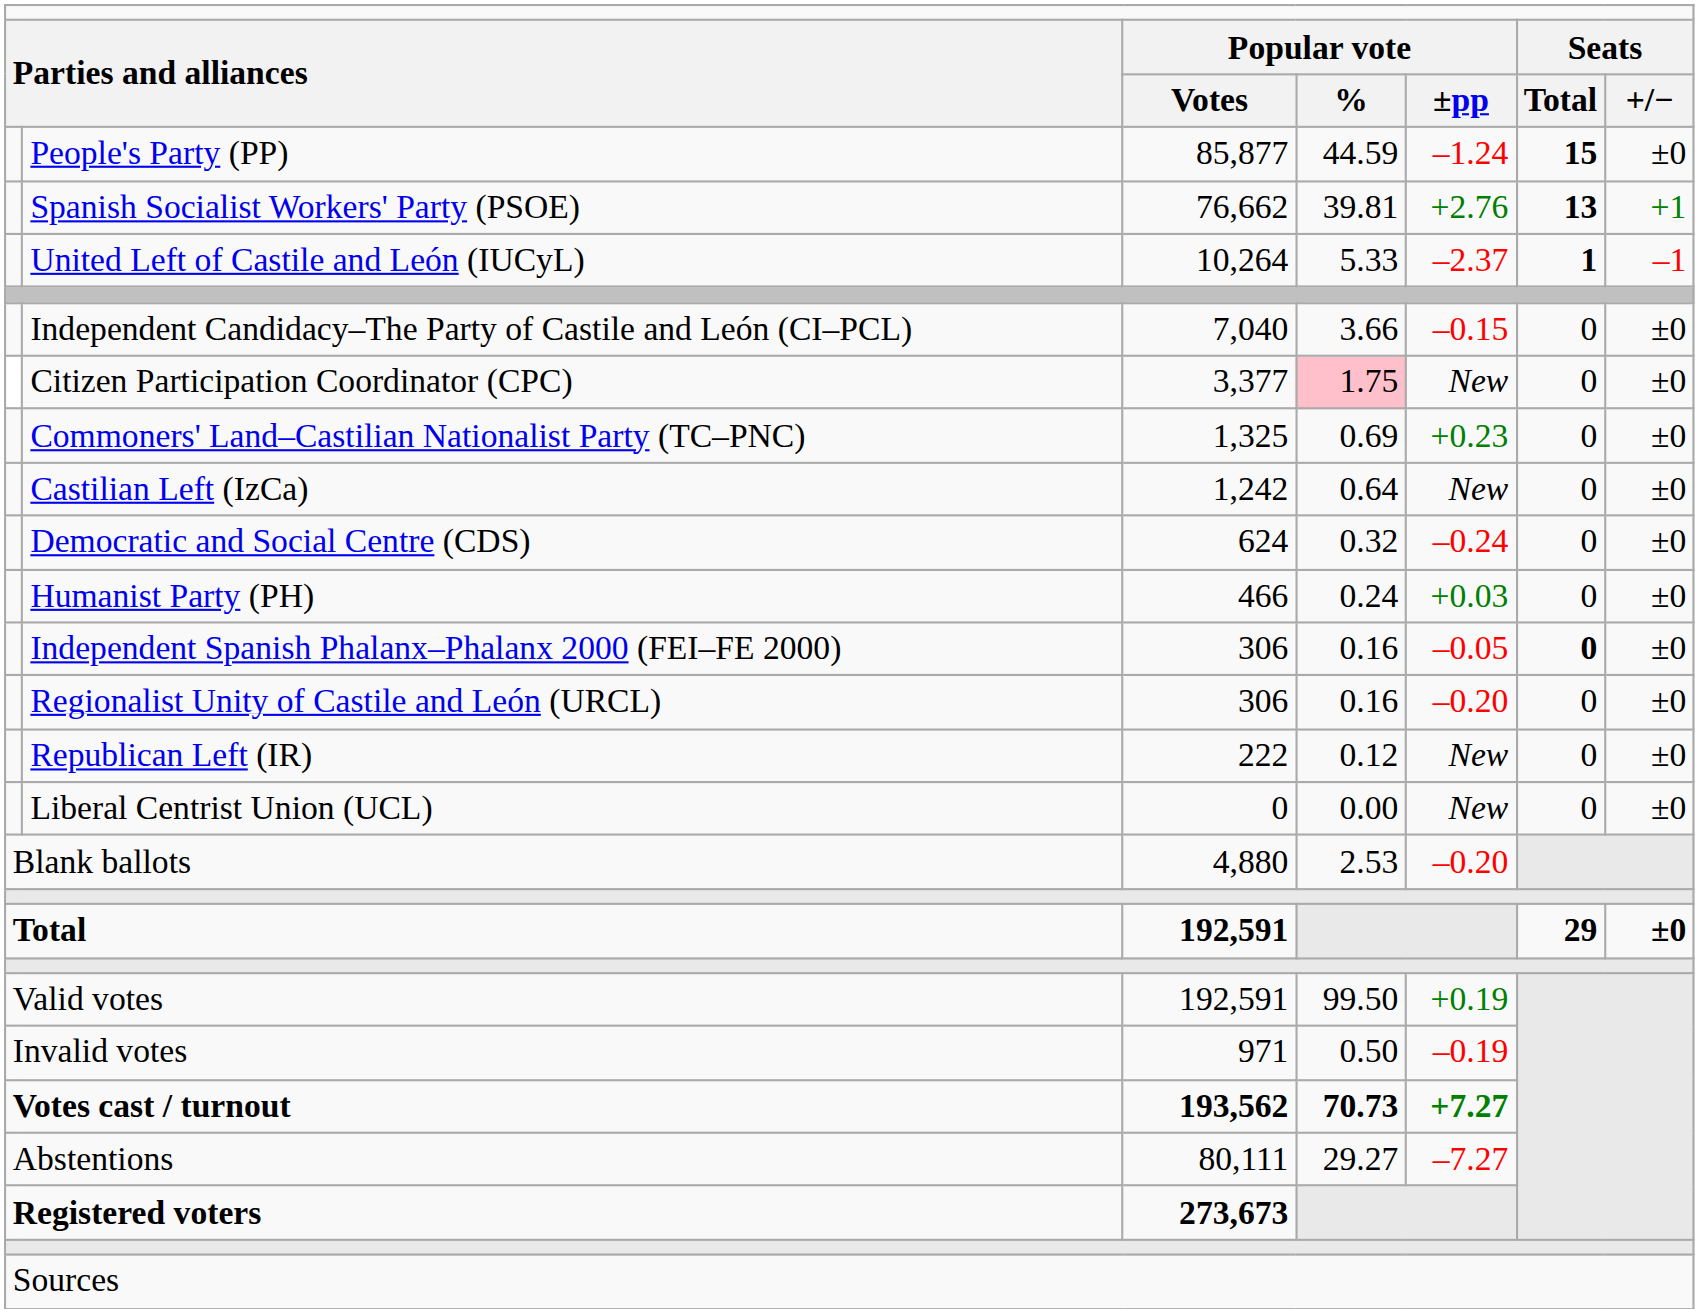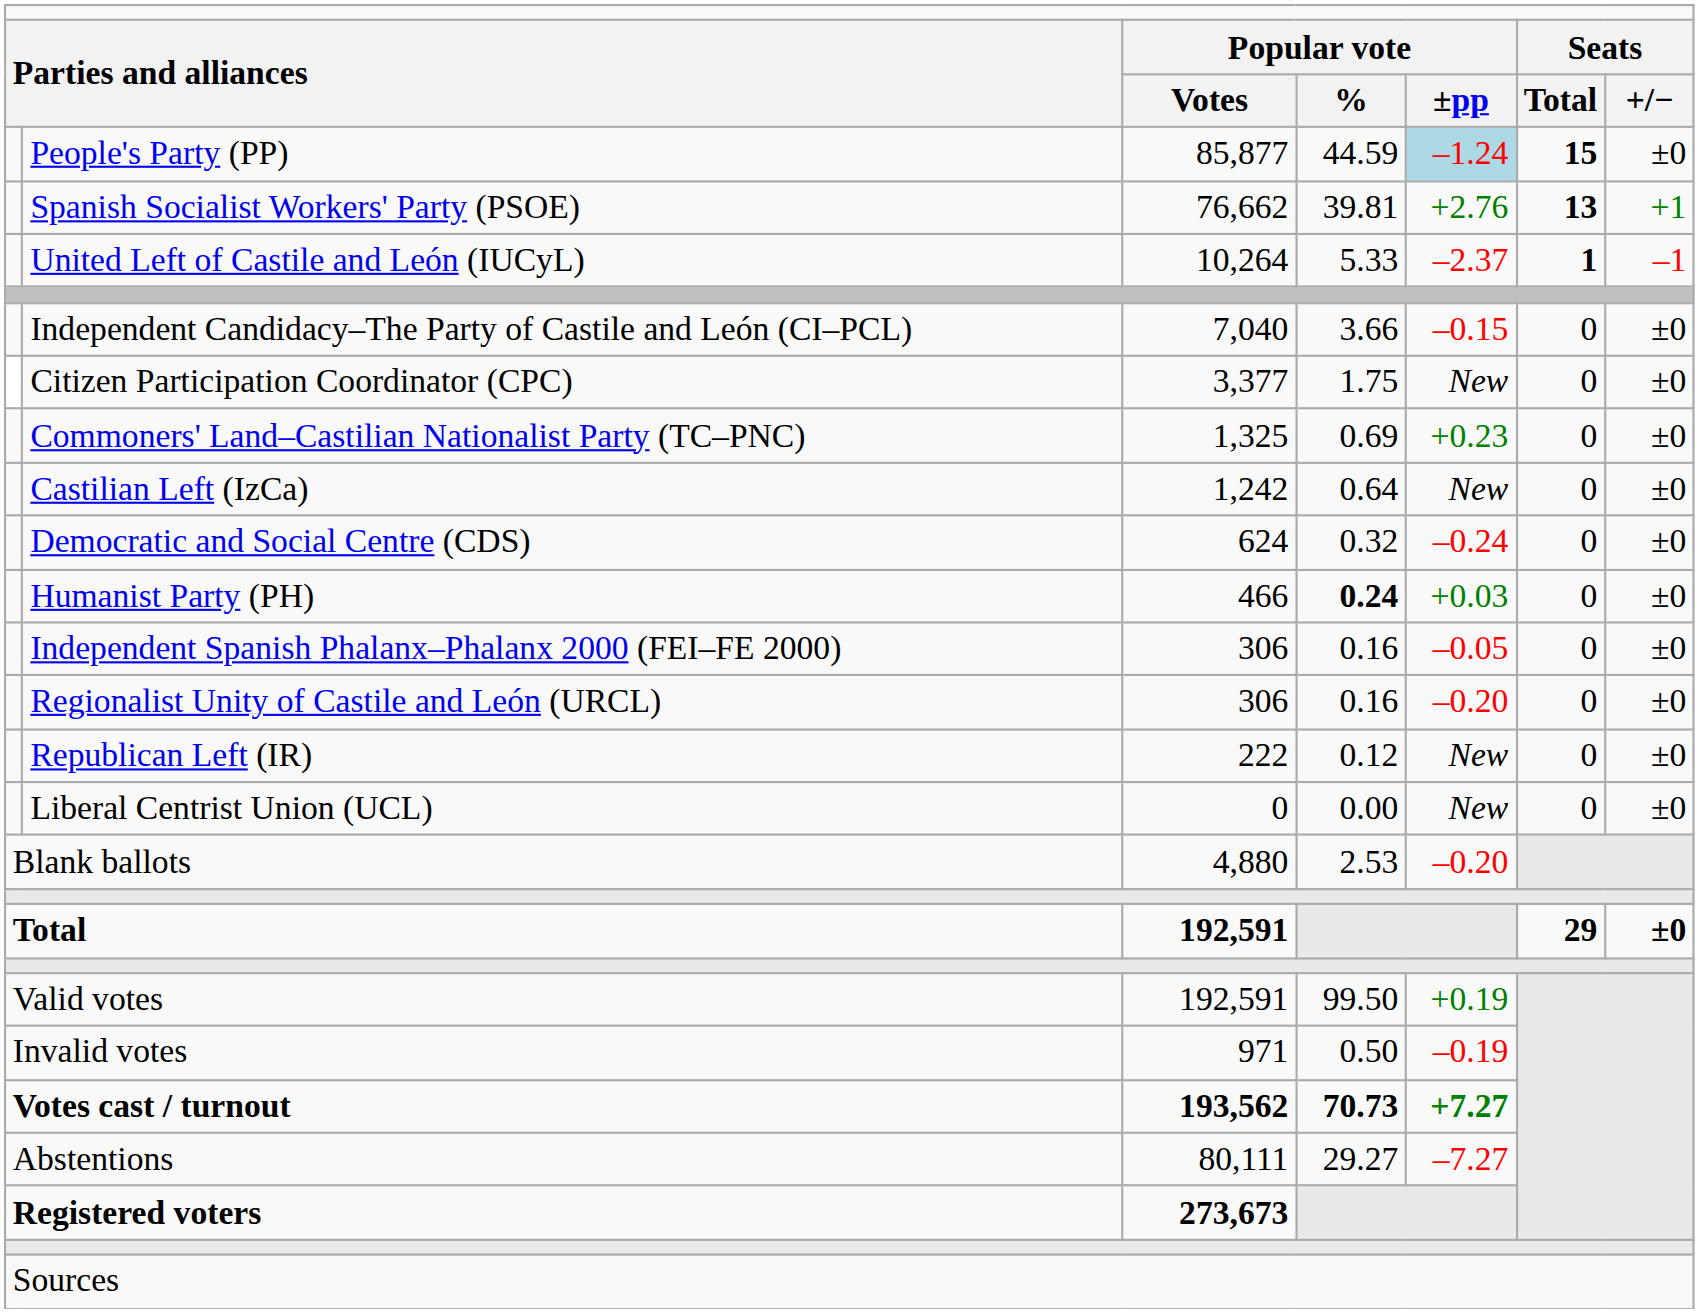(1470, 153) no background -> (1470, 153) lightblue background
(1369, 381) pink background -> (1369, 381) no background
(1369, 594) normal -> (1369, 594) bold
(1589, 648) bold -> (1589, 648) normal
